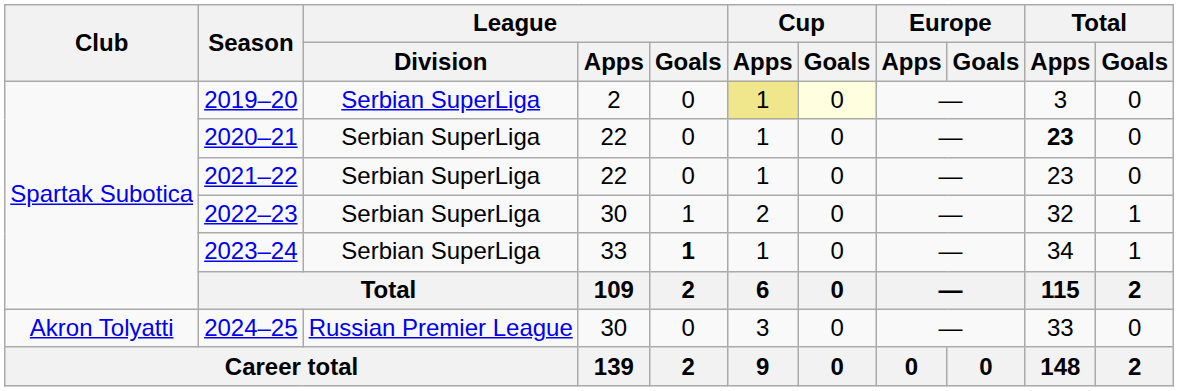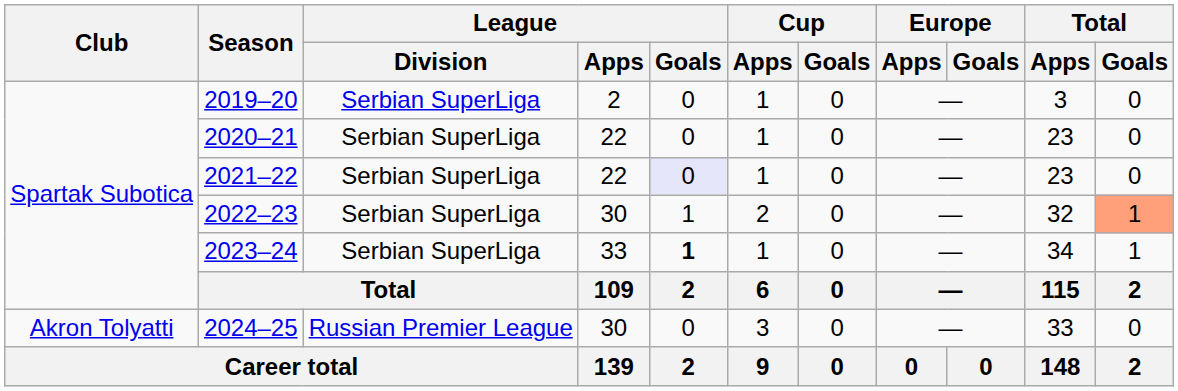(763, 99) khaki background -> (763, 99) no background
(837, 99) lightyellow background -> (837, 99) no background
(1060, 137) bold -> (1060, 137) normal
(688, 175) no background -> (688, 175) lavender background
(1135, 213) no background -> (1135, 213) lightsalmon background
